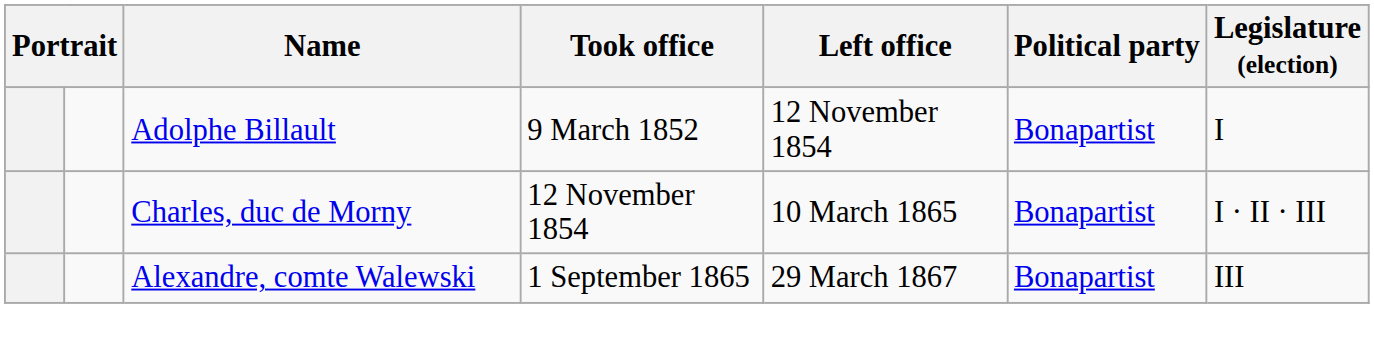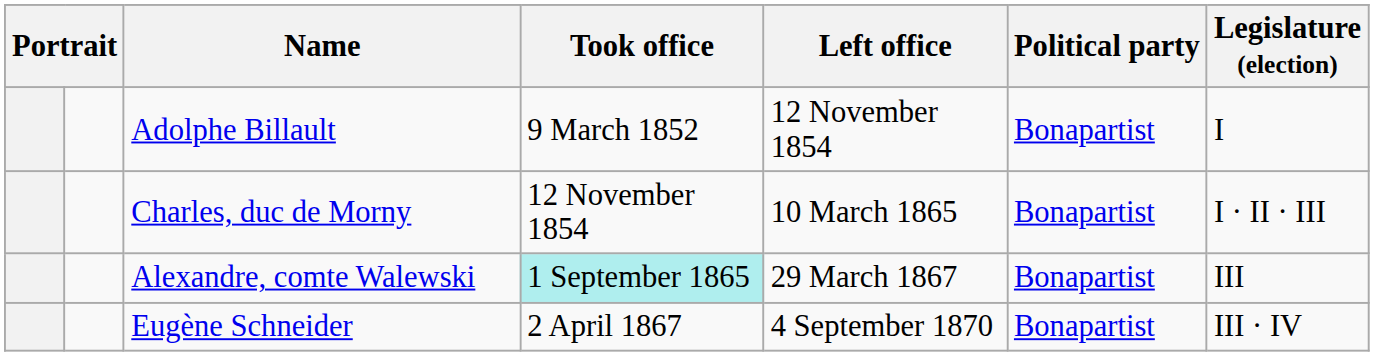(639, 277) no background -> (639, 277) paleturquoise background
+ row: (242, 325)
